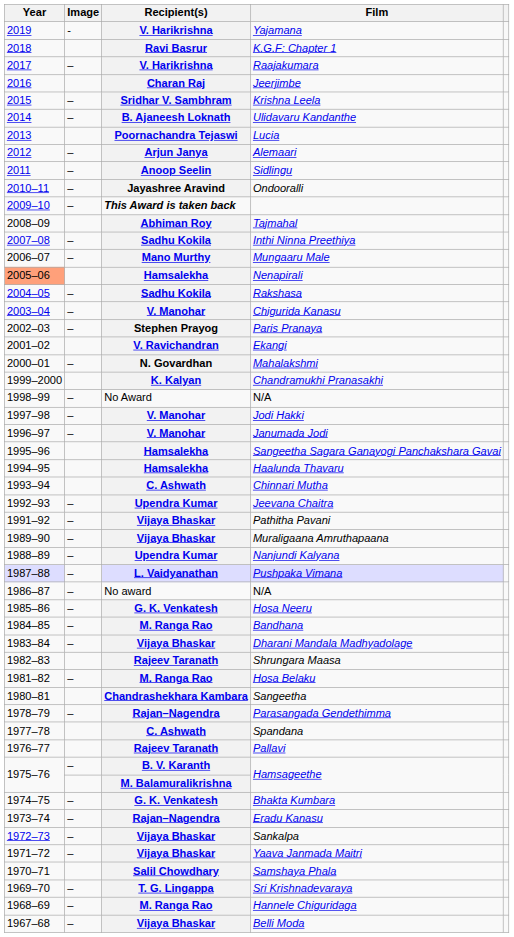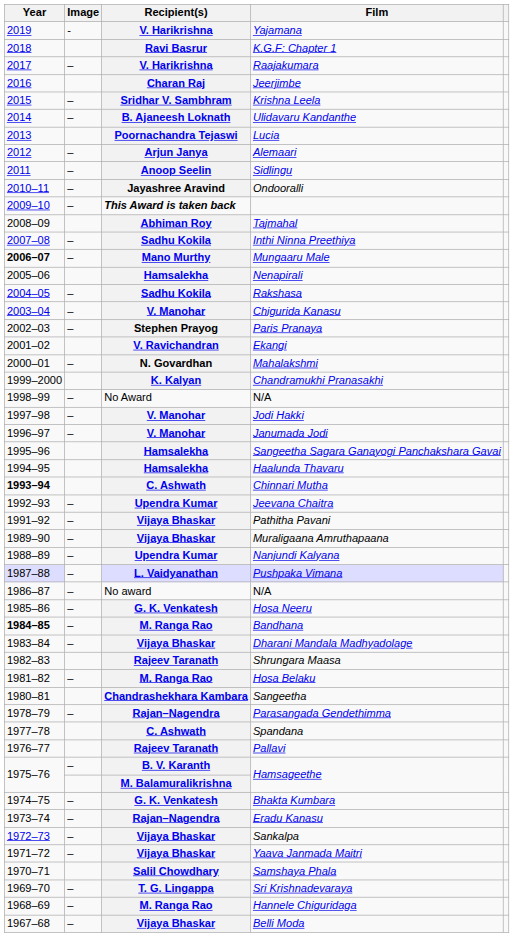(28, 258) normal -> (28, 258) bold
(28, 275) lightsalmon background -> (28, 275) no background
(28, 485) normal -> (28, 485) bold
(28, 626) normal -> (28, 626) bold
